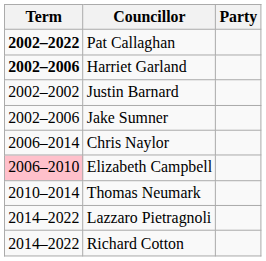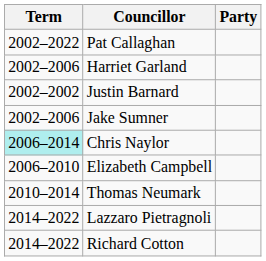(44, 42) bold -> (44, 42) normal
(44, 67) bold -> (44, 67) normal
(44, 142) no background -> (44, 142) paleturquoise background
(44, 167) pink background -> (44, 167) no background
